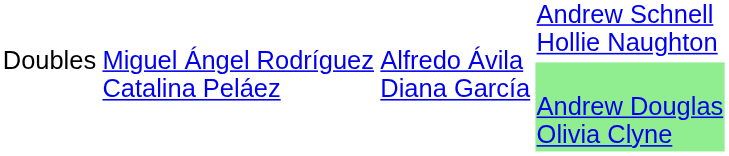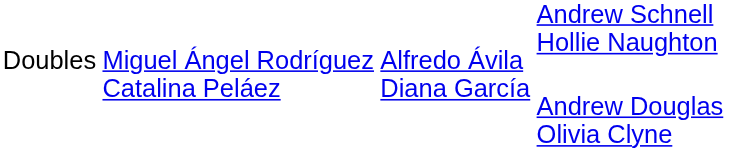(630, 120) lightgreen background -> (630, 120) no background
